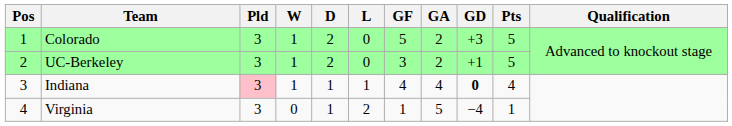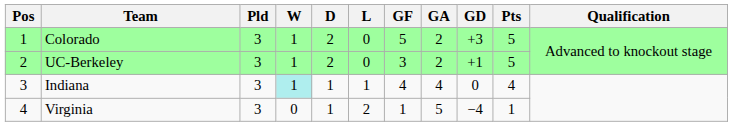(258, 86) pink background -> (258, 86) no background
(294, 86) no background -> (294, 86) paleturquoise background
(475, 86) bold -> (475, 86) normal
